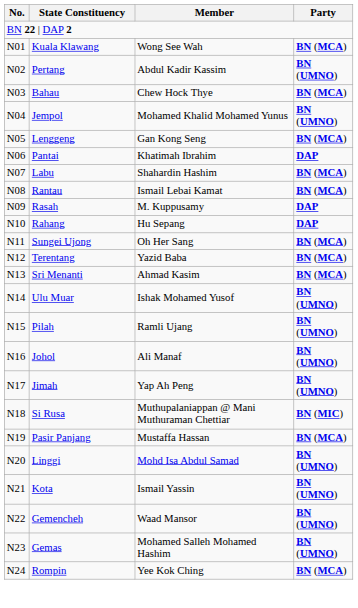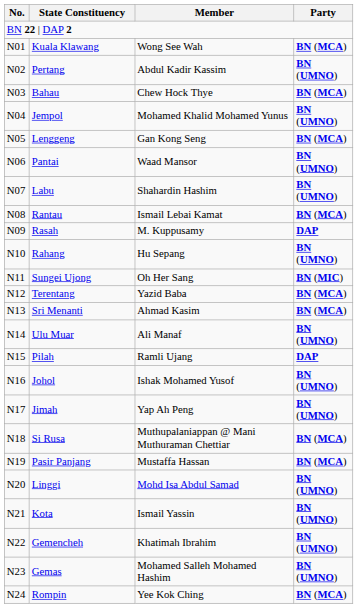(177, 156) Khatimah Ibrahim -> (167, 162) Waad Mansor
(307, 156) DAP -> (317, 162) BN (UMNO)
(321, 173) BN (MCA) -> (317, 191) BN (UMNO)
(307, 224) DAP -> (317, 254) BN (UMNO)
(321, 241) BN (MCA) -> (320, 277) BN (MIC)
(186, 298) Ishak Mohamed Yusof -> (159, 334) Ali Manaf
(317, 327) BN (UMNO) -> (307, 357) DAP
(159, 356) Ali Manaf -> (186, 380) Ishak Mohamed Yusof
(320, 414) BN (MIC) -> (321, 438) BN (MCA)
(167, 518) Waad Mansor -> (177, 542) Khatimah Ibrahim
